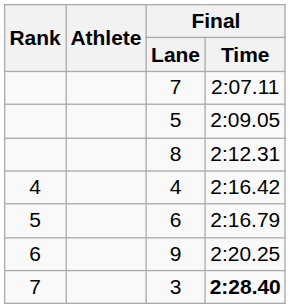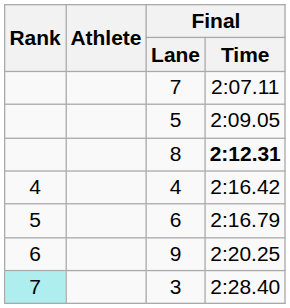(245, 154) normal -> (245, 154) bold
(35, 287) no background -> (35, 287) paleturquoise background
(245, 287) bold -> (245, 287) normal
